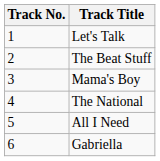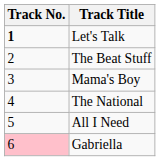(11, 36) normal -> (11, 36) bold
(11, 144) no background -> (11, 144) pink background
